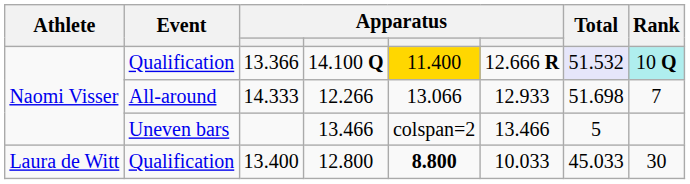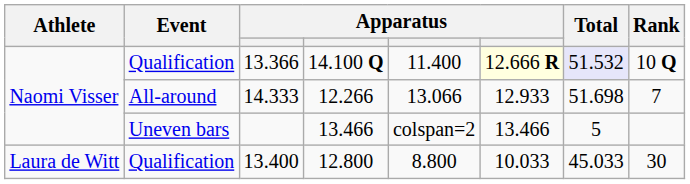(434, 63) gold background -> (434, 63) no background
(522, 63) no background -> (522, 63) lightyellow background
(656, 63) paleturquoise background -> (656, 63) no background
(434, 162) bold -> (434, 162) normal
